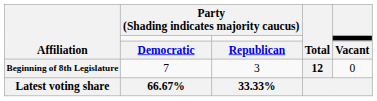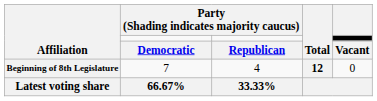(257, 68) 3 -> (257, 68) 4
